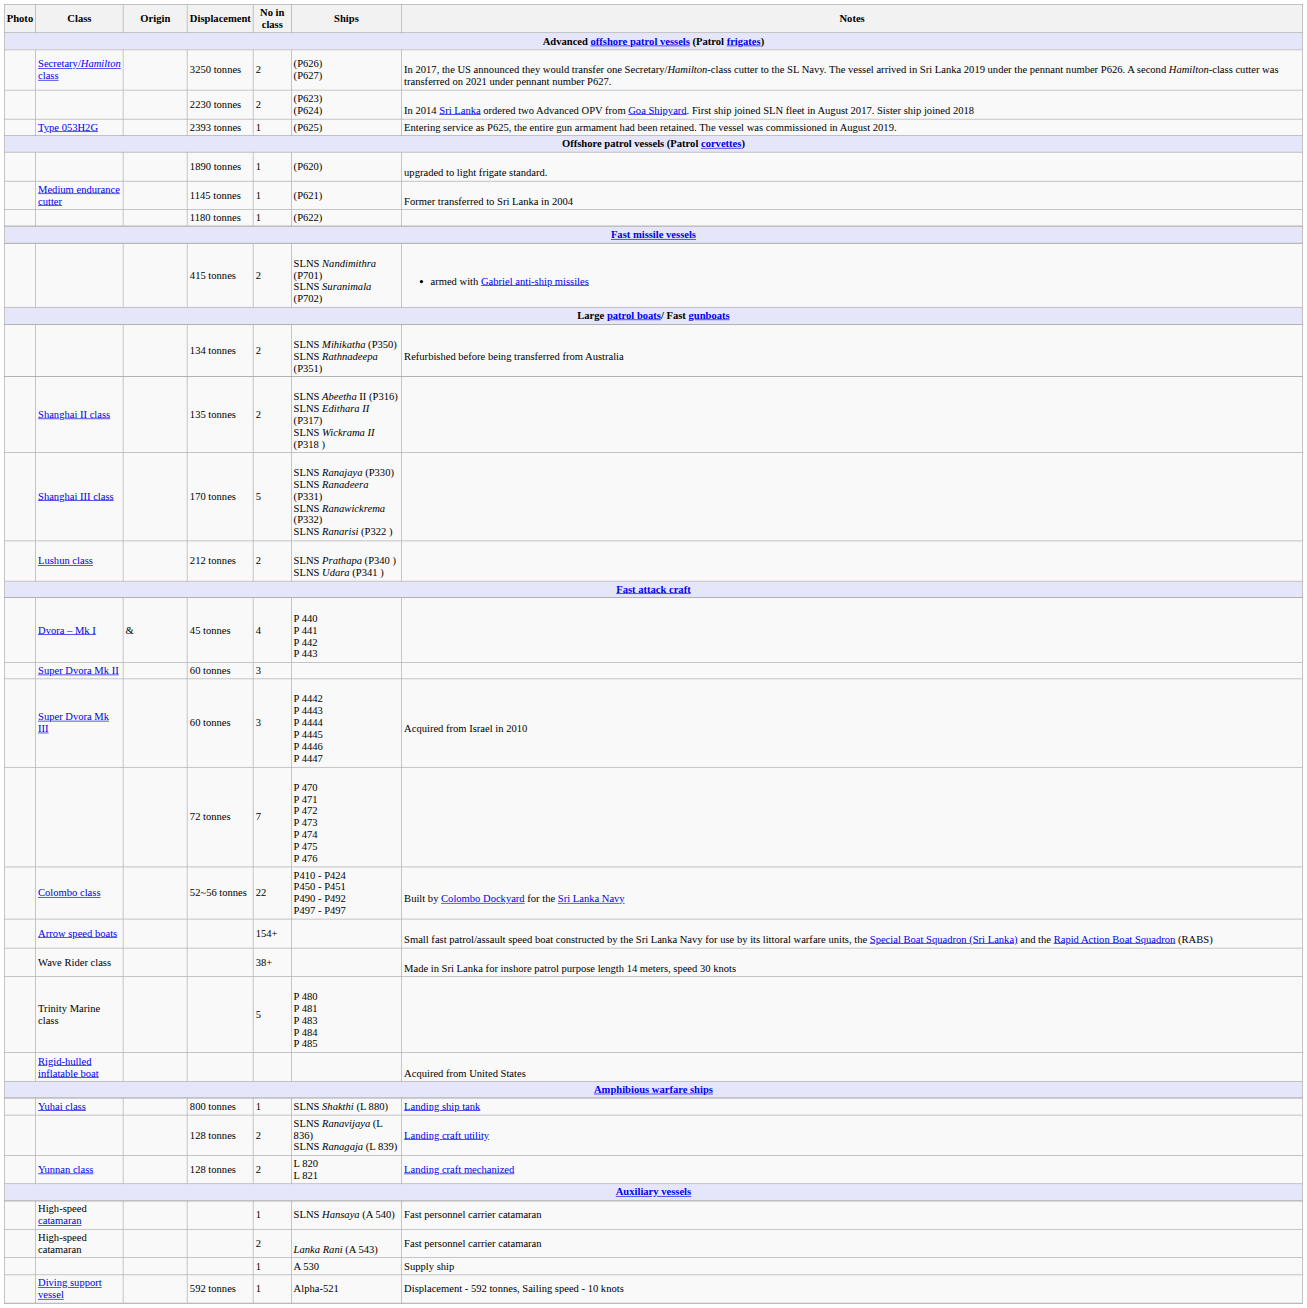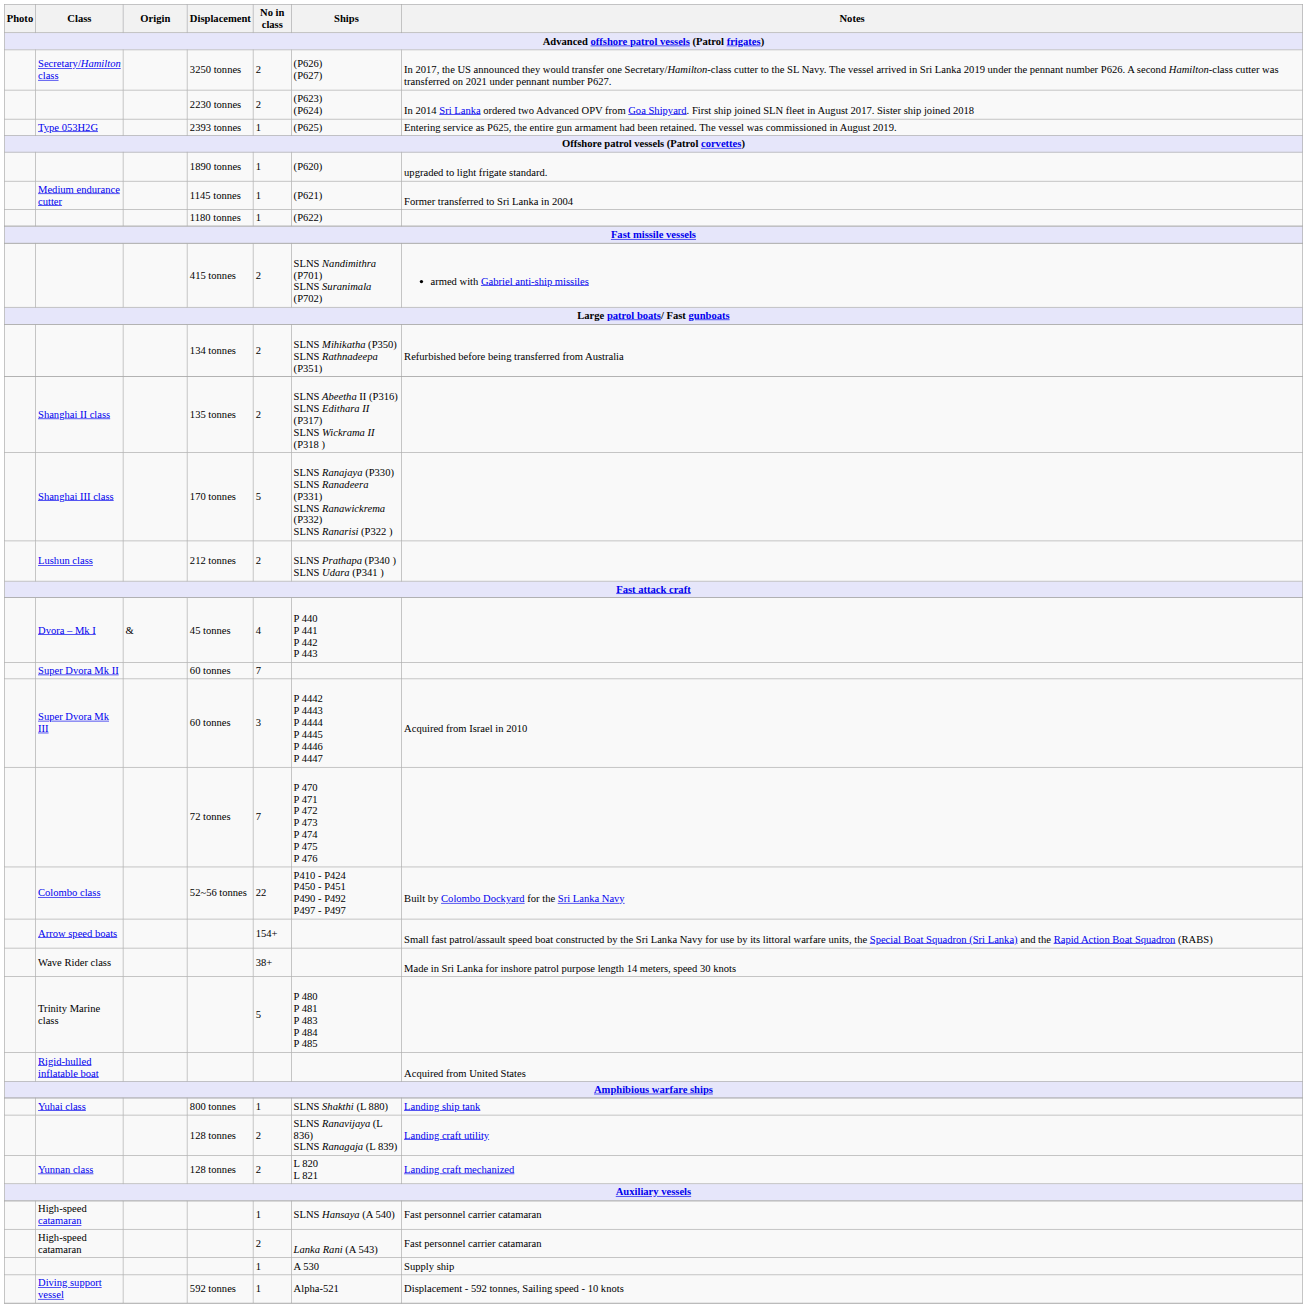(258, 670) 3 -> (258, 670) 7
